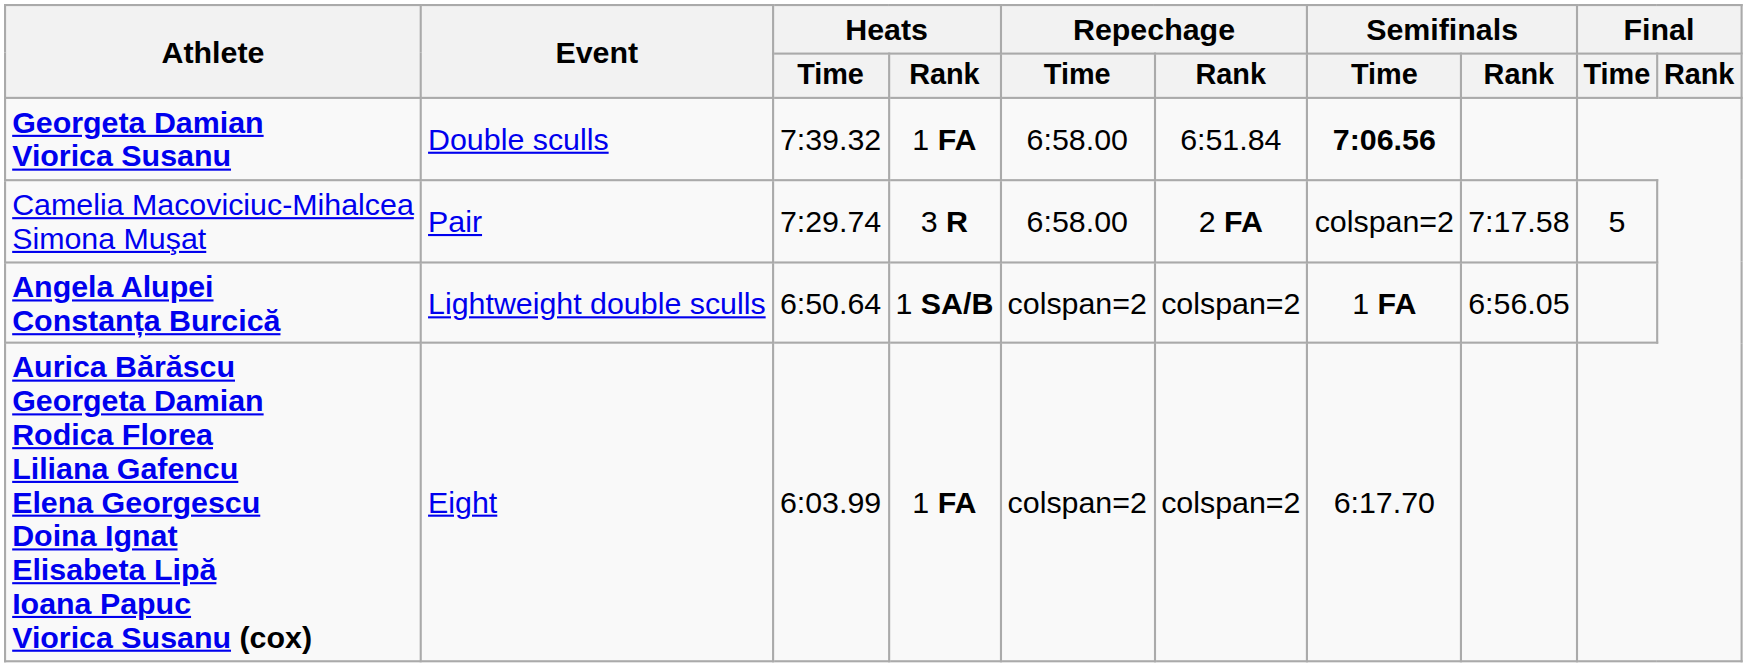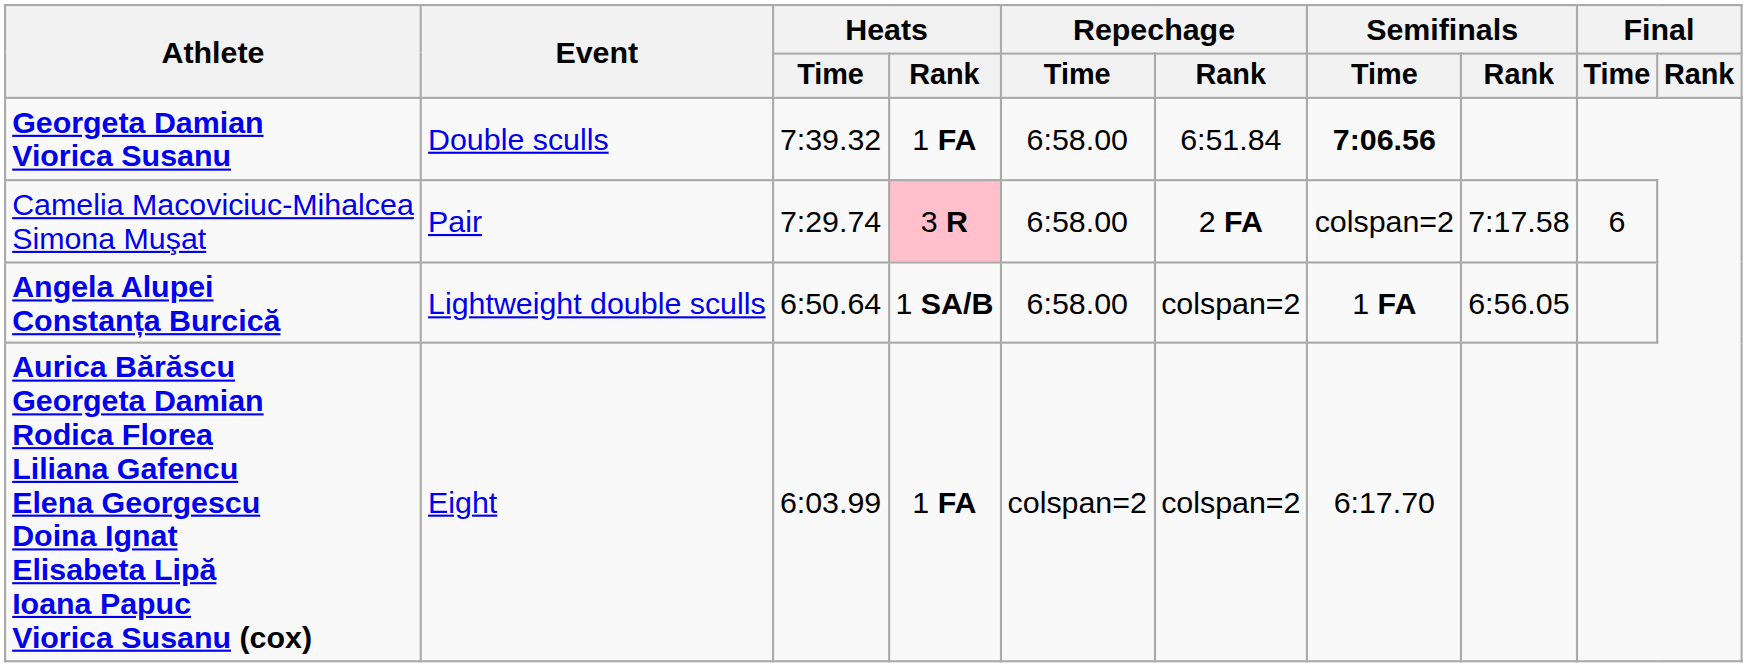(944, 221) no background -> (944, 221) pink background
(1617, 221) 5 -> (1617, 221) 6
(1077, 303) colspan=2 -> (1077, 303) 6:58.00
